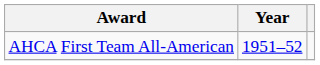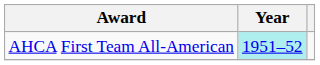(272, 45) no background -> (272, 45) paleturquoise background
